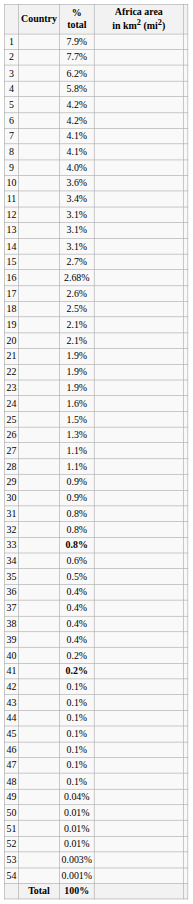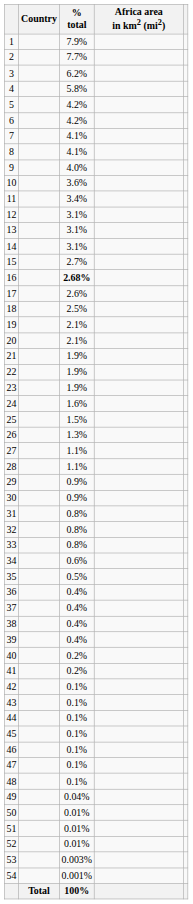(77, 277) normal -> (77, 277) bold
(77, 545) bold -> (77, 545) normal
(77, 671) bold -> (77, 671) normal
